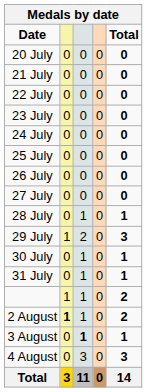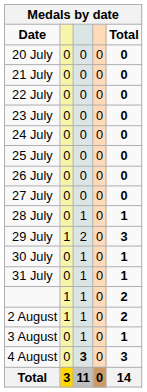(67, 316) bold -> (67, 316) normal
(83, 337) bold -> (83, 337) normal
(83, 357) normal -> (83, 357) bold
